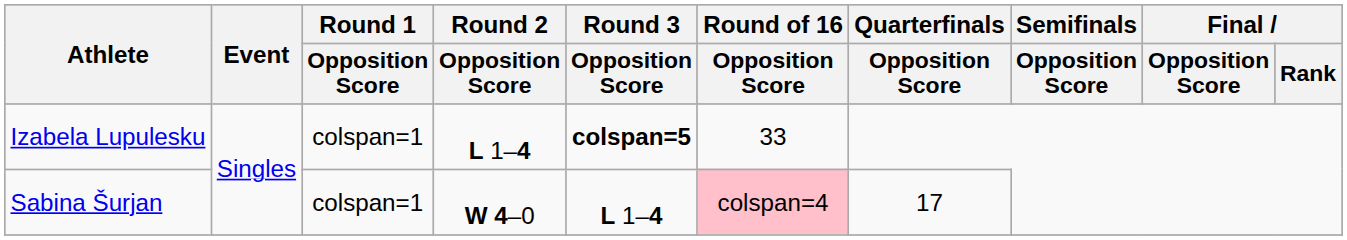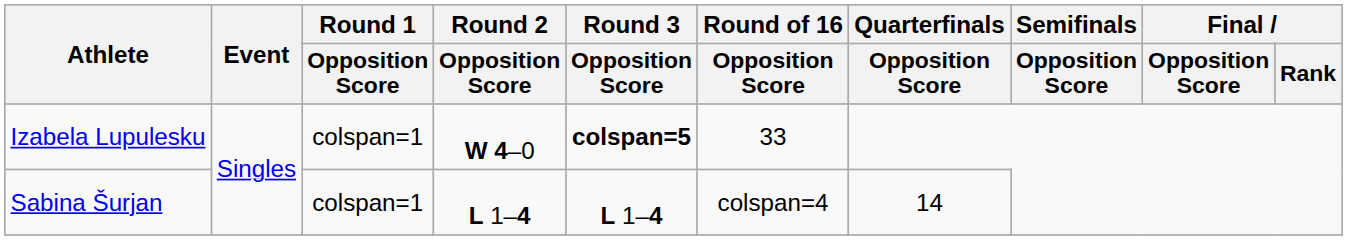(500, 151) L 1–4 -> (500, 151) W 4–0
(500, 216) W 4–0 -> (500, 216) L 1–4
(773, 202) pink background -> (773, 202) no background
(929, 202) 17 -> (929, 202) 14
